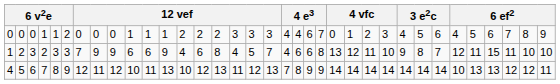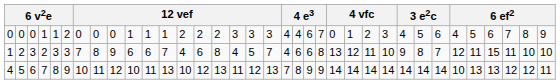(96, 52) 9 -> (96, 52) 8
(165, 52) 9 -> (165, 52) 7
(82, 70) 12 -> (82, 70) 10
